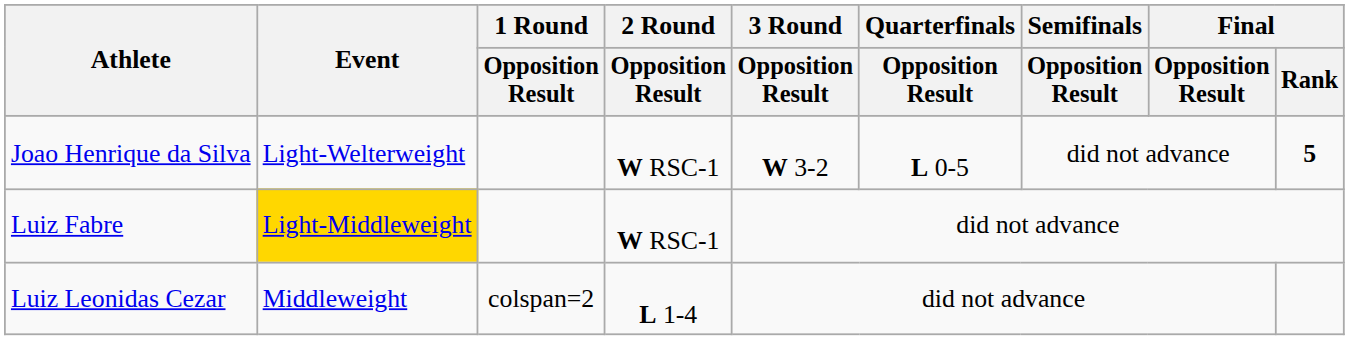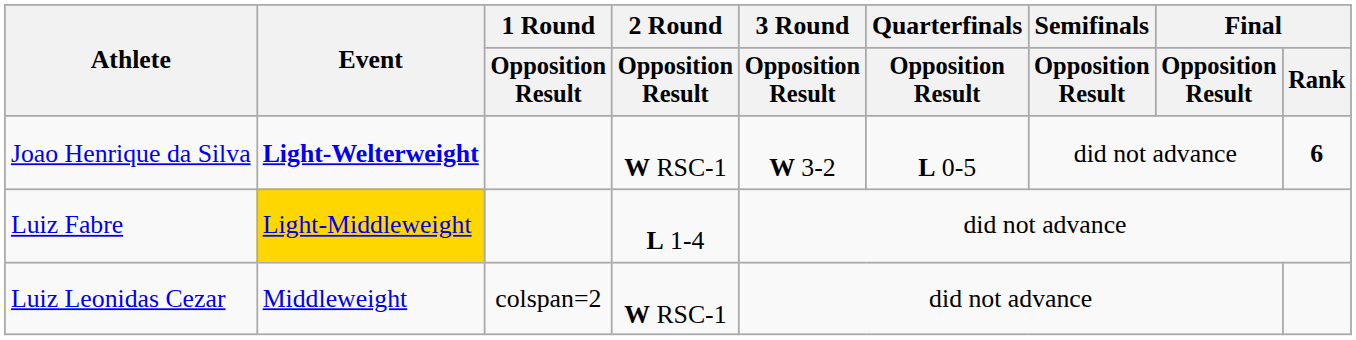(364, 152) normal -> (371, 152) bold
(1310, 152) 5 -> (1317, 152) 6
(668, 240) W RSC-1 -> (675, 240) L 1-4
(668, 313) L 1-4 -> (675, 313) W RSC-1
